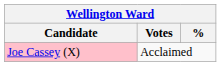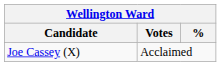(43, 52) pink background -> (43, 52) no background
